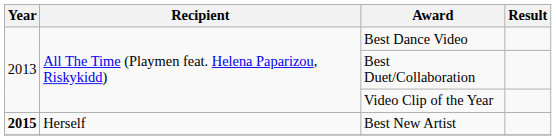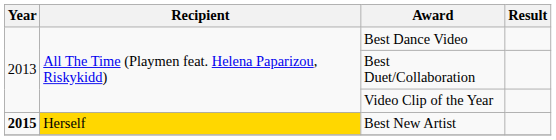(64, 123) no background -> (64, 123) gold background
